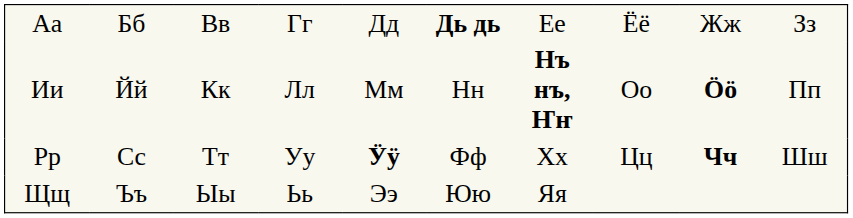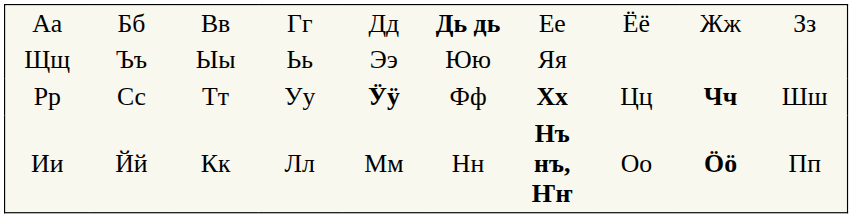rows swapped: (47, 90) <-> (47, 193)
(552, 156) normal -> (552, 97) bold
